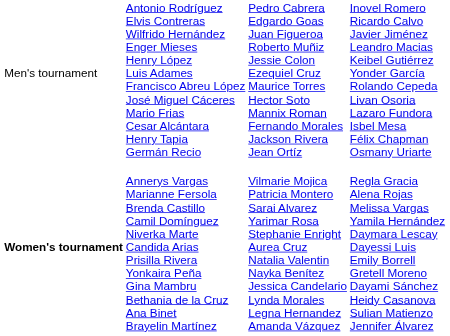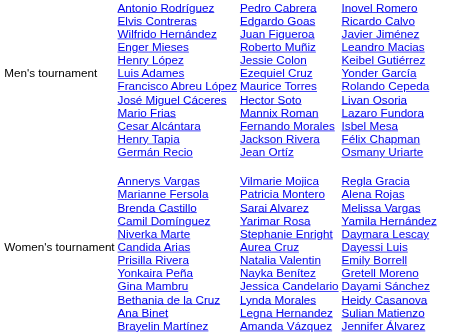(64, 247) bold -> (59, 247) normal
